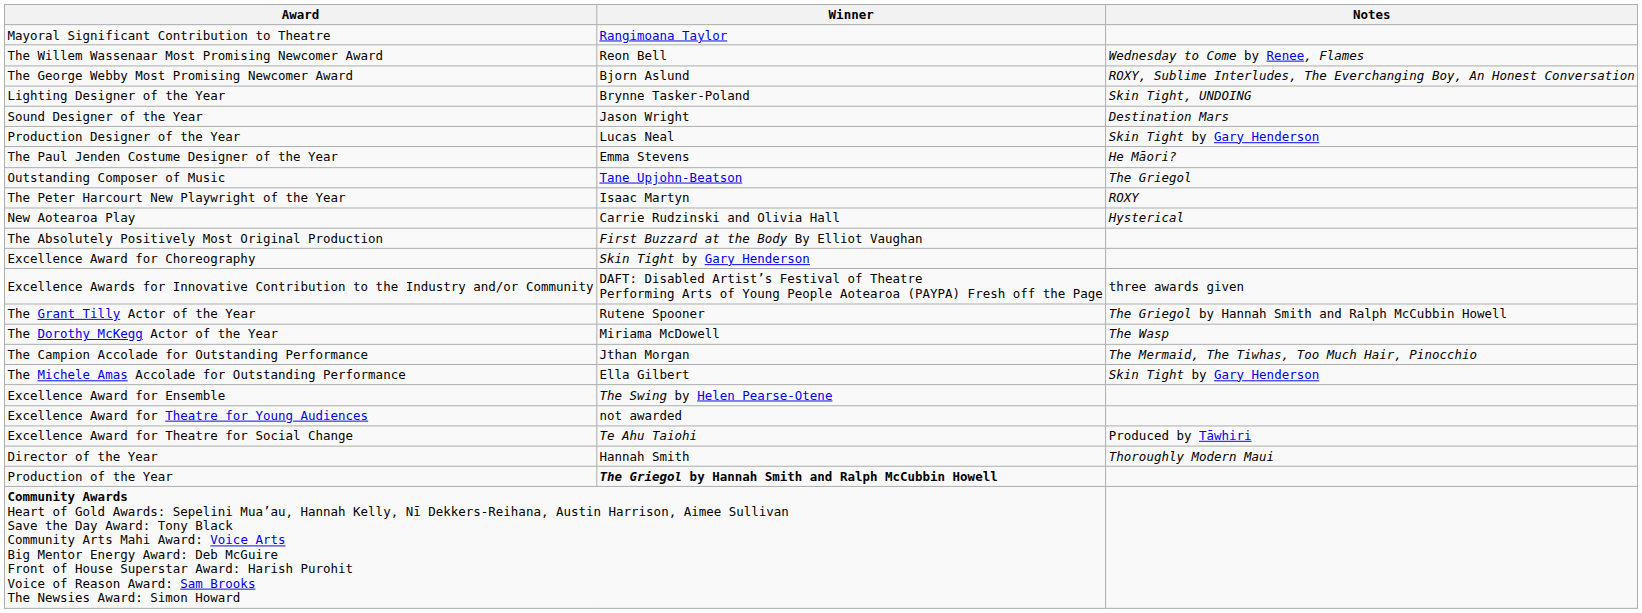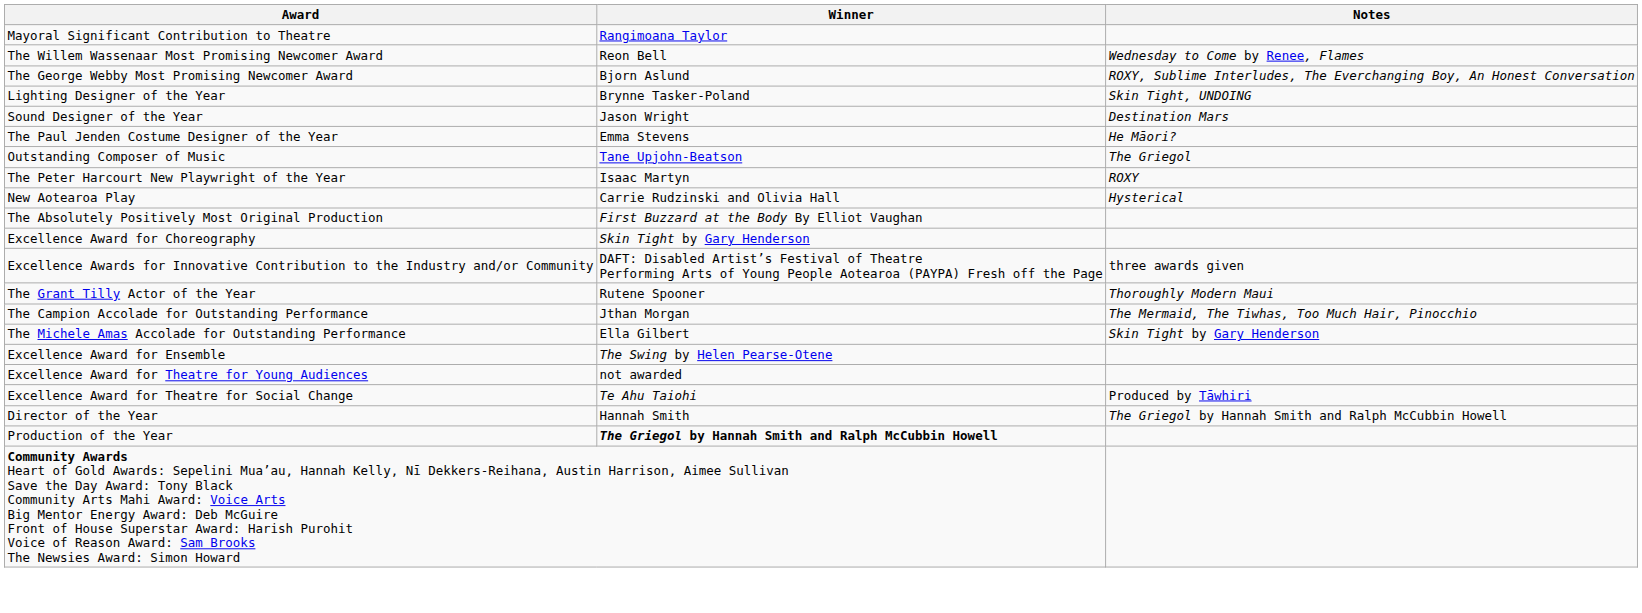- row: (124, 137)
(1308, 314) The Griegol by Hannah Smith and Ralph McCubbin Howell -> (1191, 293) Thoroughly Modern Maui
- row: (143, 334)
(1191, 456) Thoroughly Modern Maui -> (1308, 416) The Griegol by Hannah Smith and Ralph McCubbin Howell
